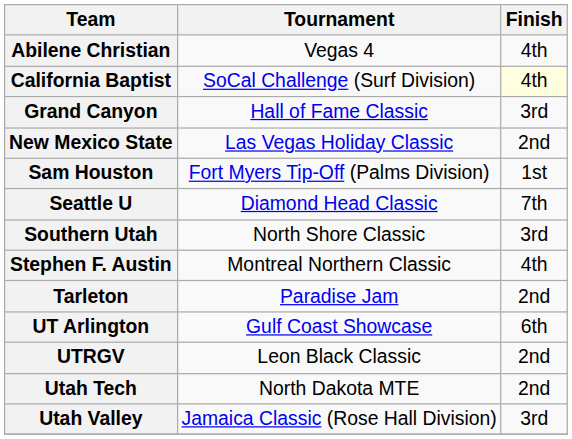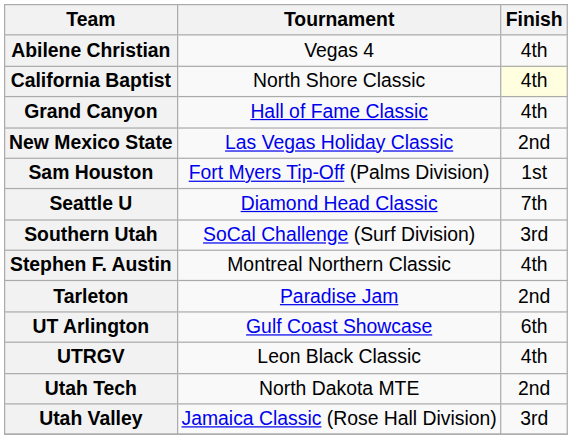(339, 81) SoCal Challenge (Surf Division) -> (339, 81) North Shore Classic
(534, 111) 3rd -> (534, 111) 4th
(339, 234) North Shore Classic -> (339, 234) SoCal Challenge (Surf Division)
(534, 357) 2nd -> (534, 357) 4th
